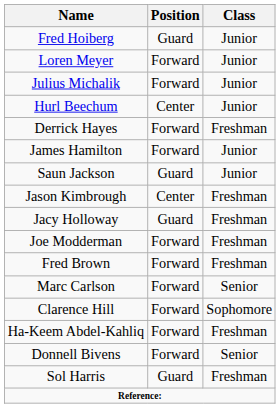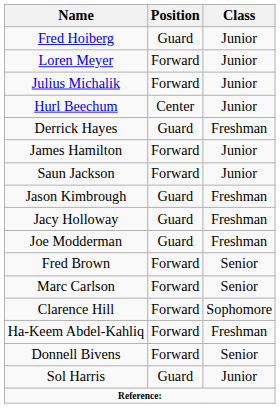(175, 128) Forward -> (175, 128) Guard
(175, 173) Guard -> (175, 173) Forward
(175, 196) Center -> (175, 196) Guard
(175, 241) Forward -> (175, 241) Guard
(239, 264) Freshman -> (239, 264) Senior
(239, 377) Freshman -> (239, 377) Junior
